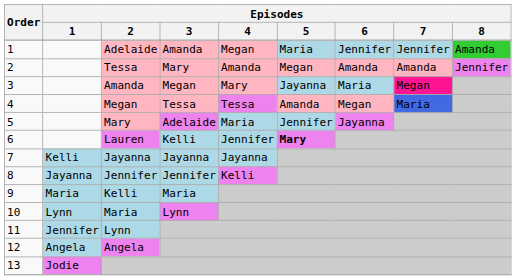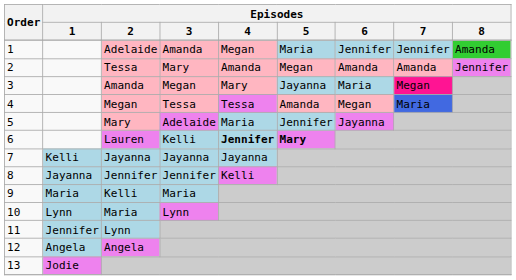(248, 139) normal -> (248, 139) bold
